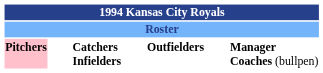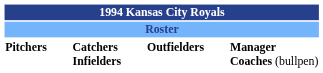(26, 46) pink background -> (26, 46) no background
